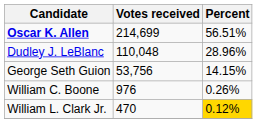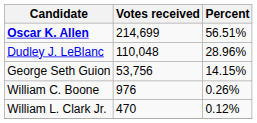(222, 109) gold background -> (222, 109) no background
